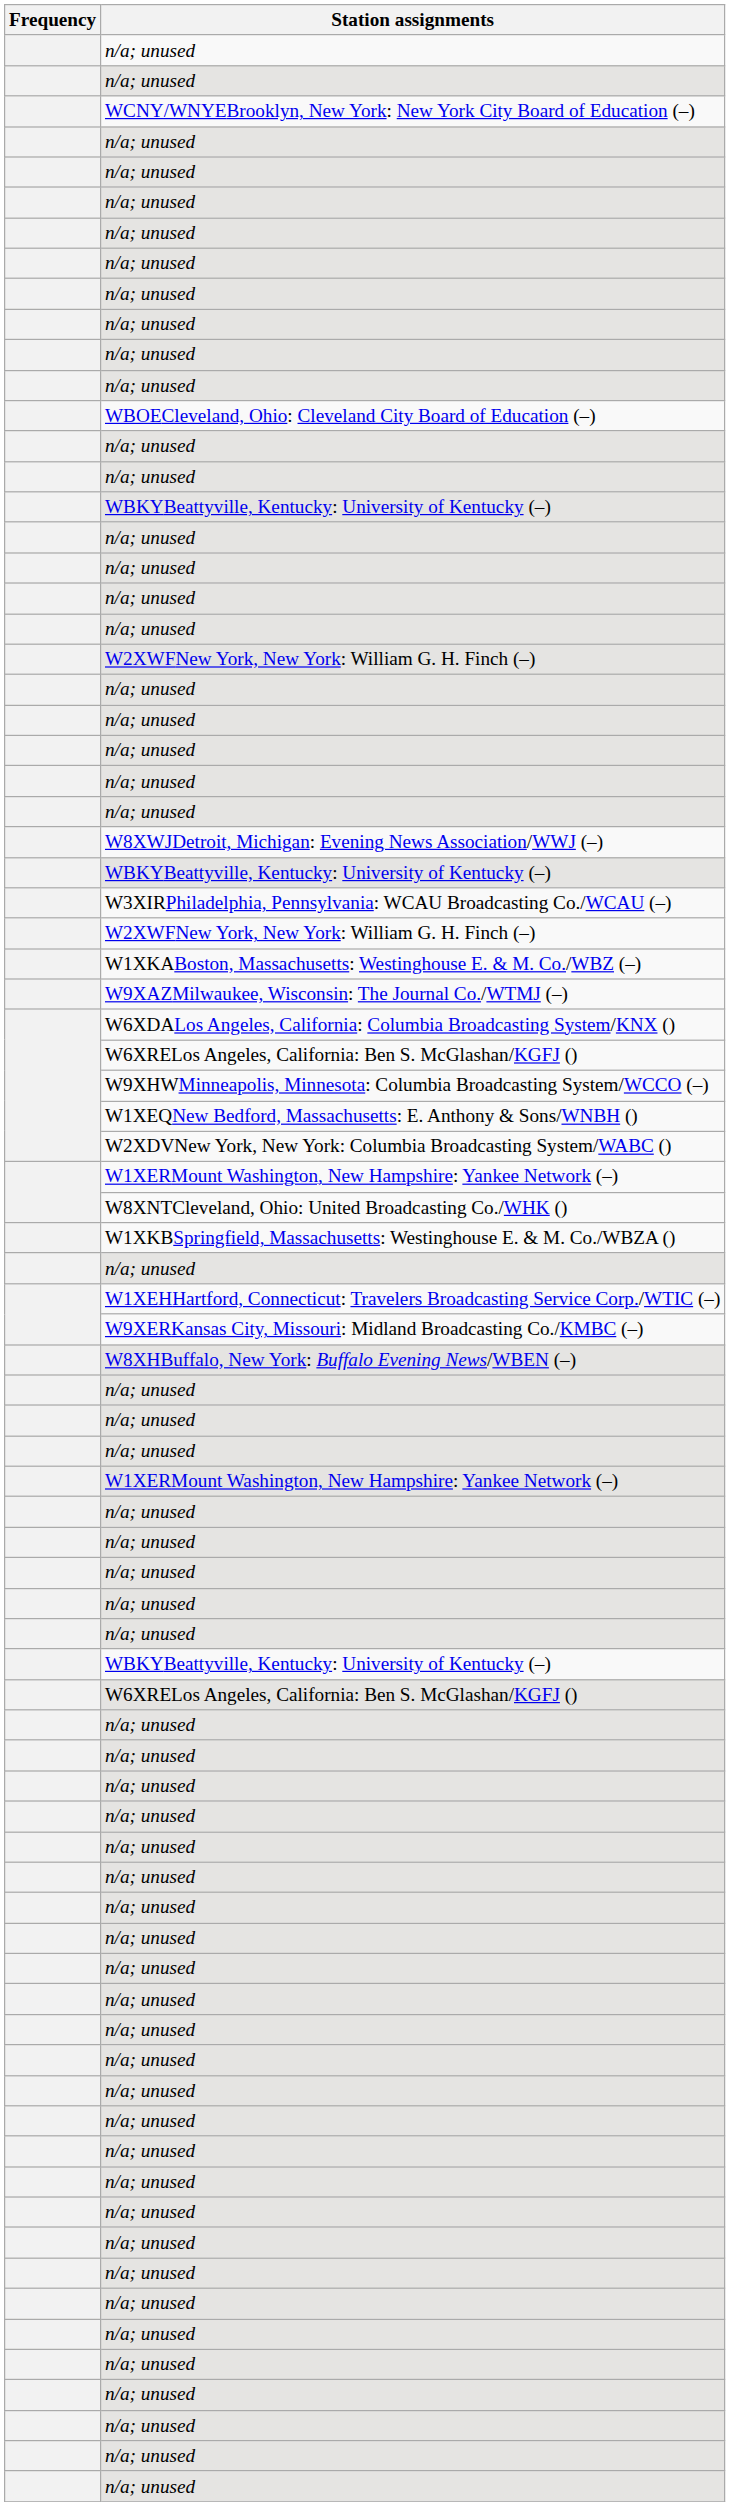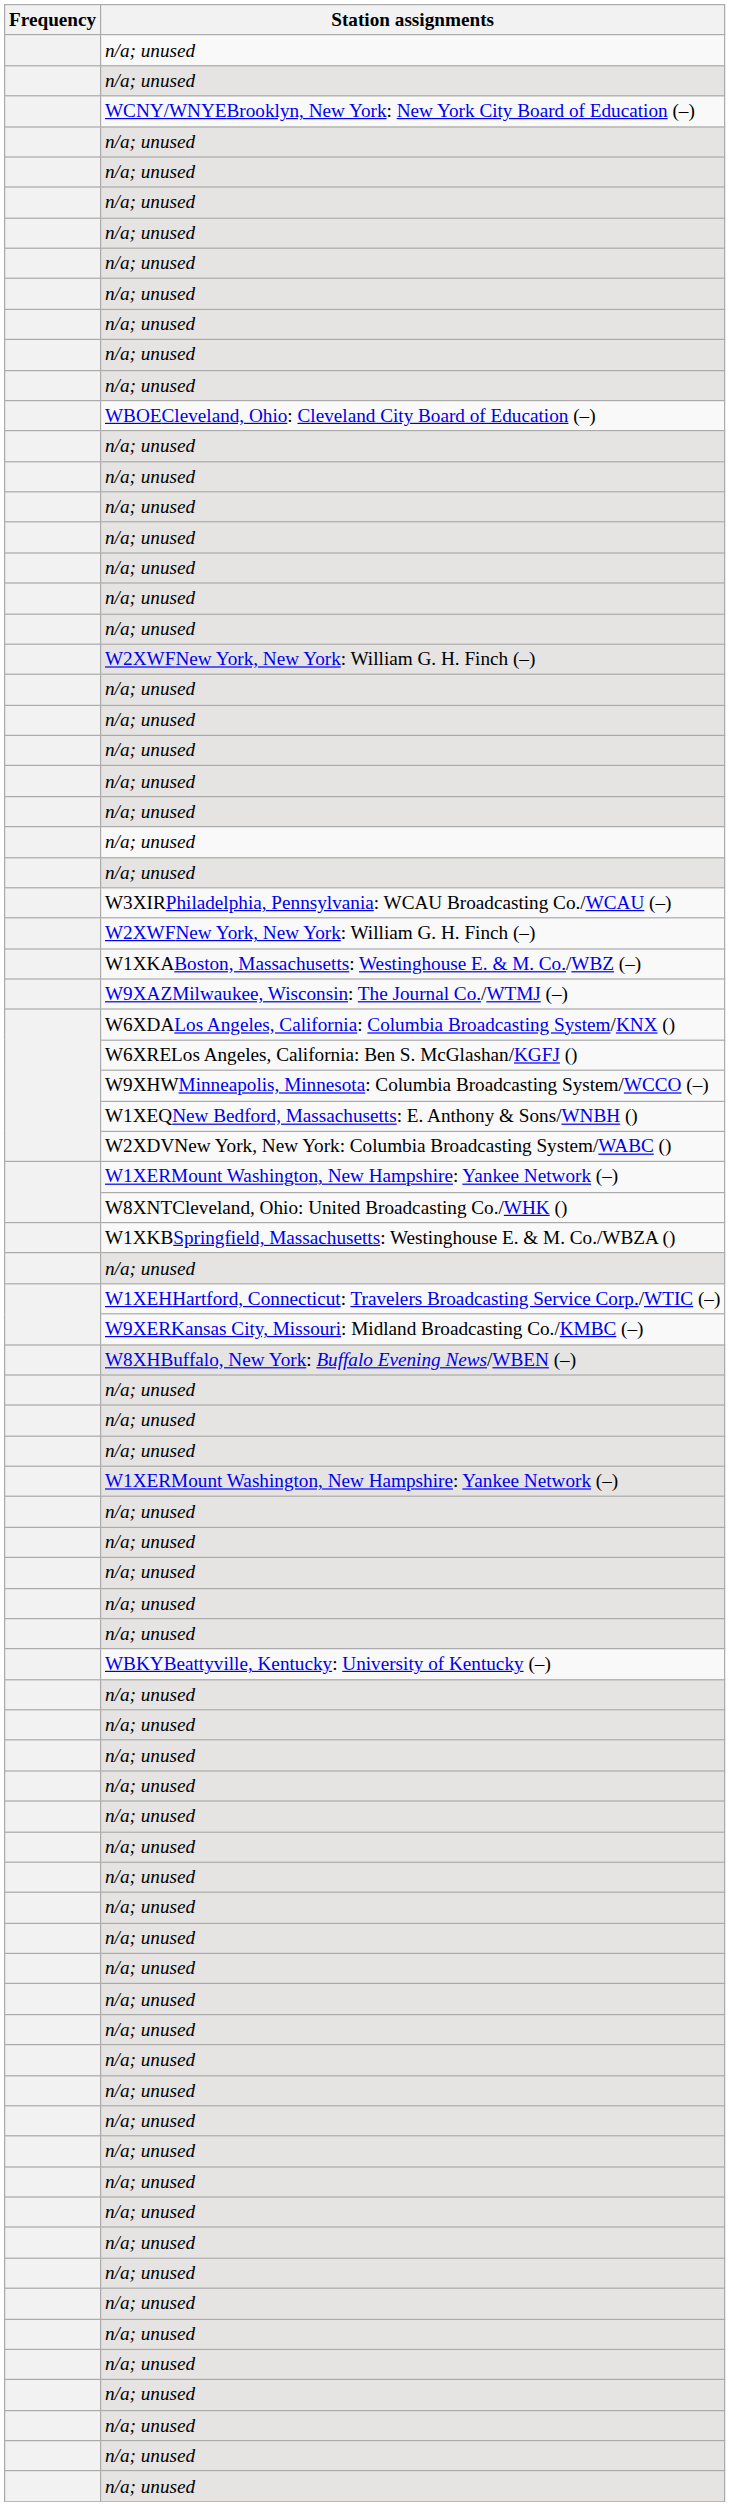(328, 506) WBKYBeattyville, Kentucky: University of Kentucky (–) -> (150, 506) n/a; unused
(354, 841) W8XWJDetroit, Michigan: Evening News Association/WWJ (–) -> (150, 841) n/a; unused
(328, 872) WBKYBeattyville, Kentucky: University of Kentucky (–) -> (150, 872) n/a; unused
(341, 1694) W6XRELos Angeles, California: Ben S. McGlashan/KGFJ () -> (150, 1694) n/a; unused
